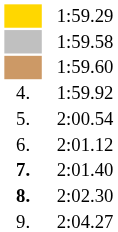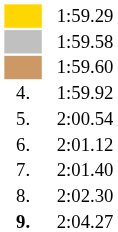(23, 170) bold -> (23, 170) normal
(23, 196) bold -> (23, 196) normal
(23, 221) normal -> (23, 221) bold
